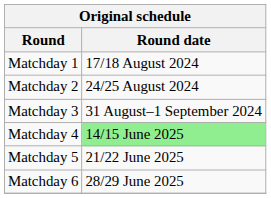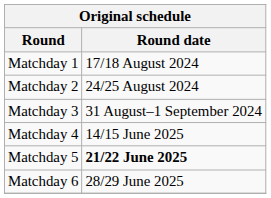(135, 134) lightgreen background -> (135, 134) no background
(135, 157) normal -> (136, 157) bold
